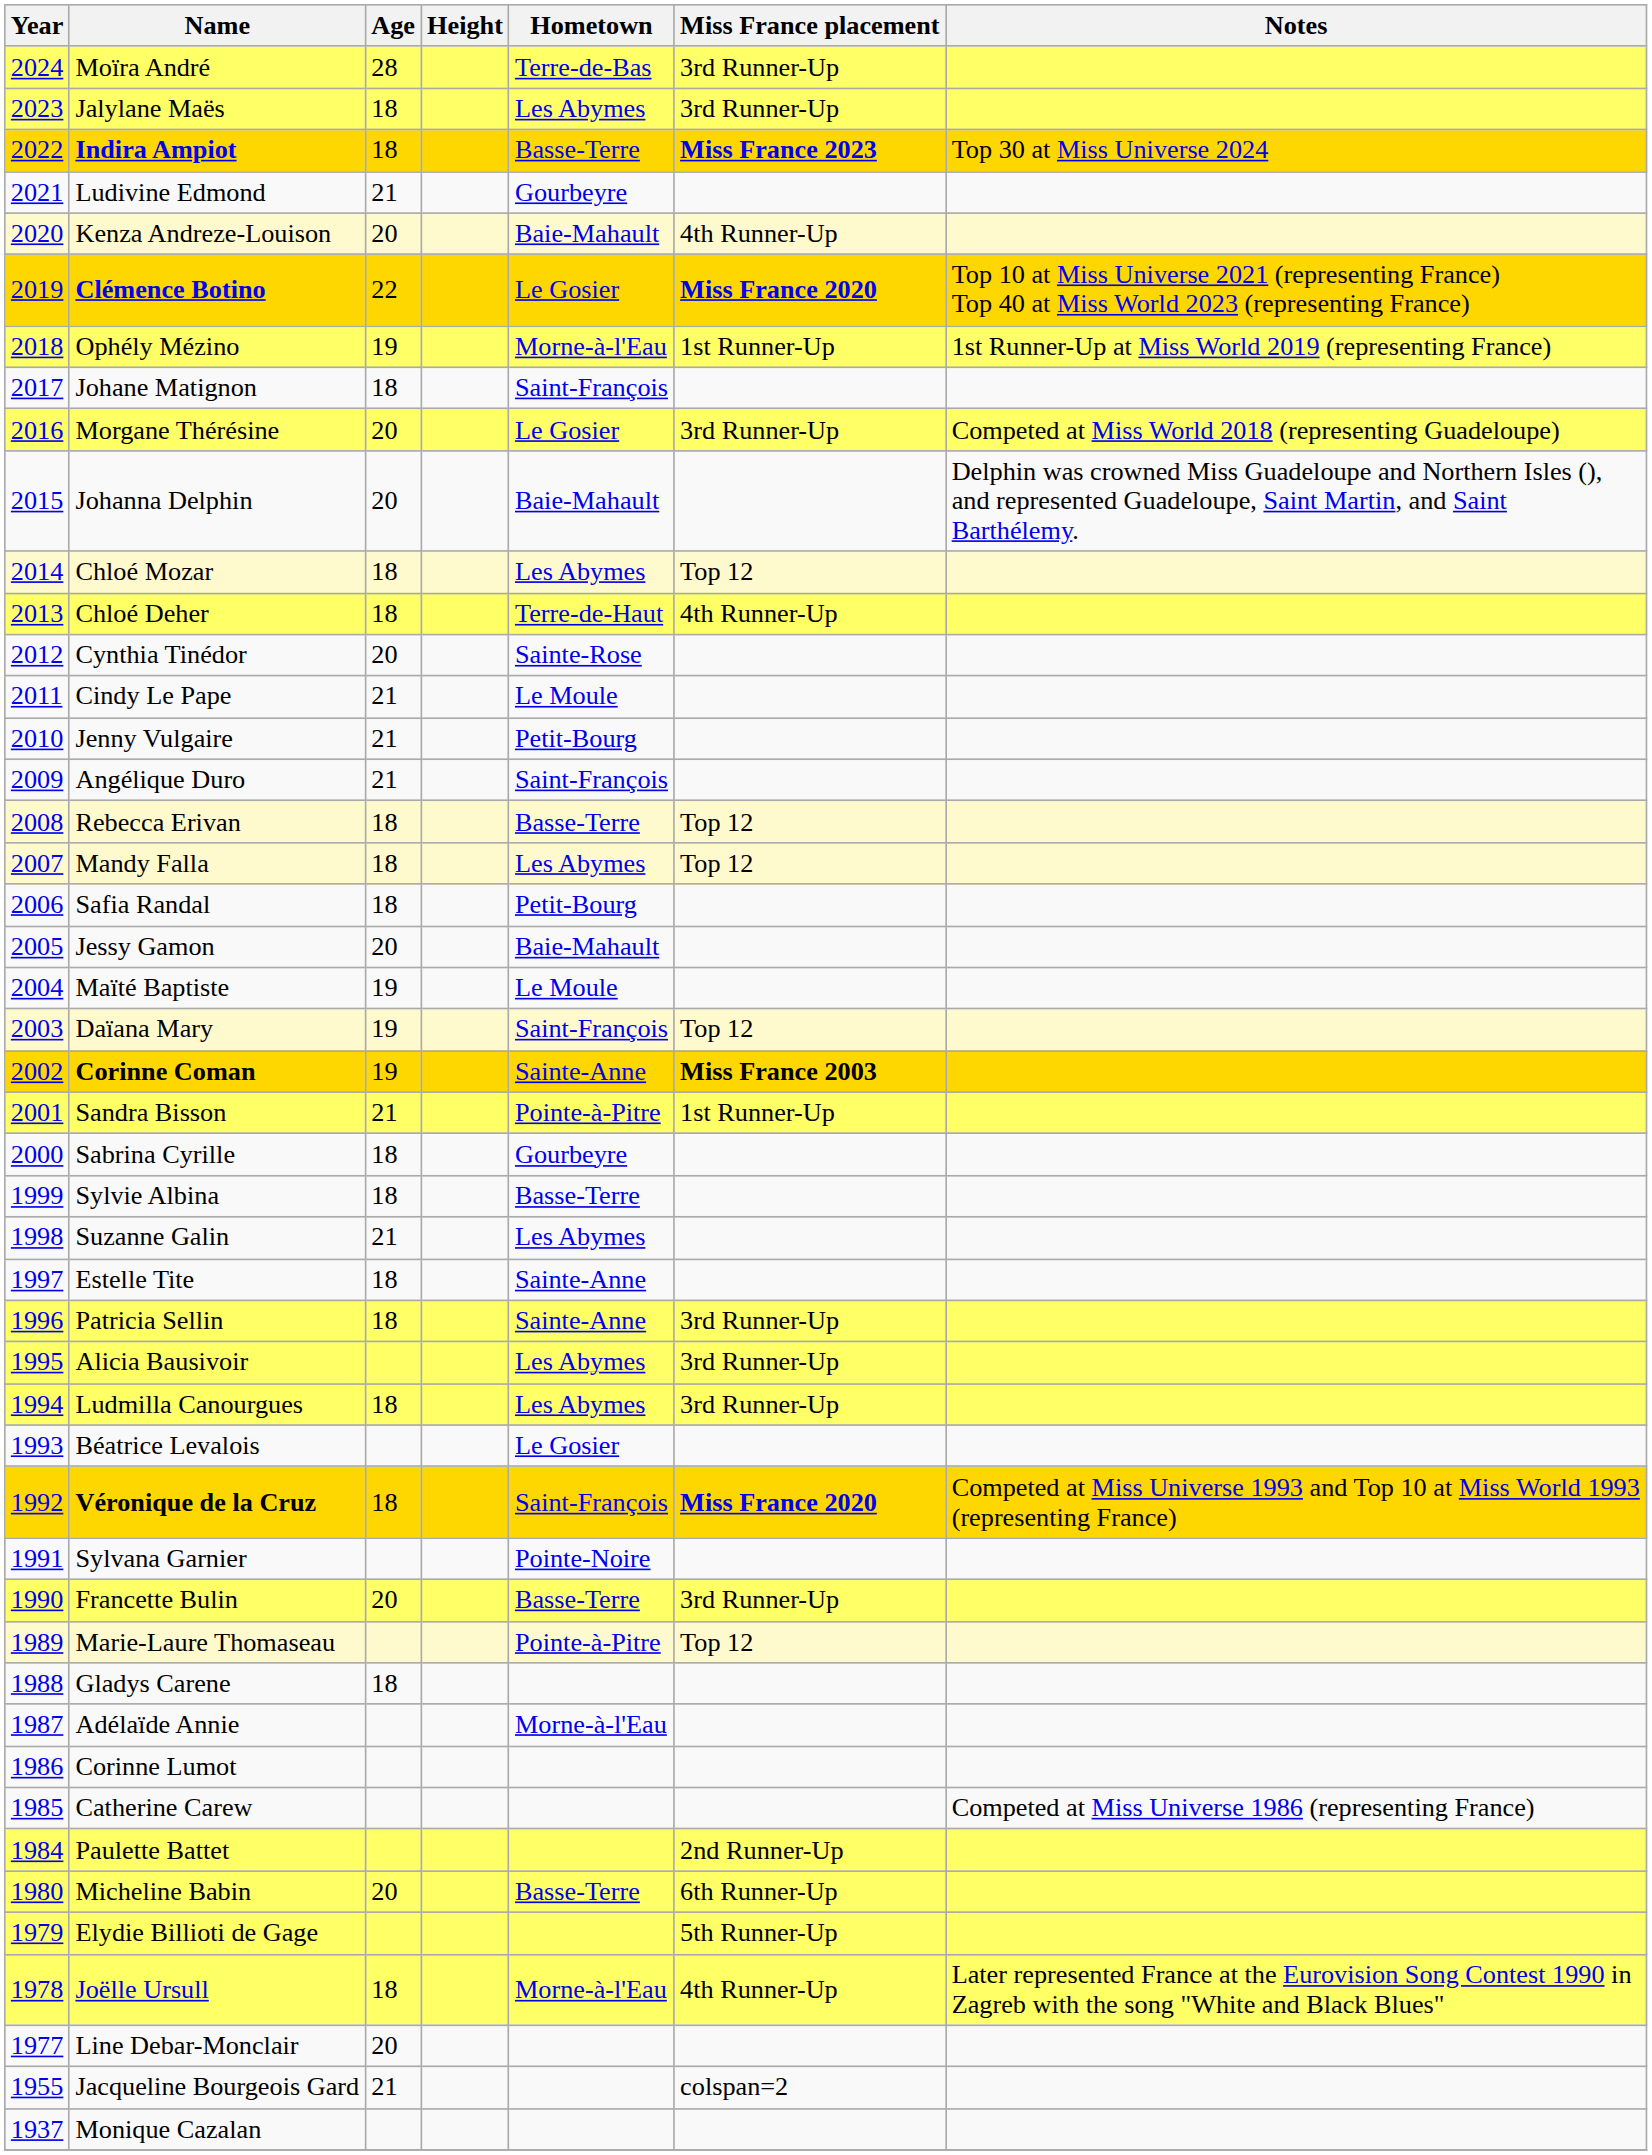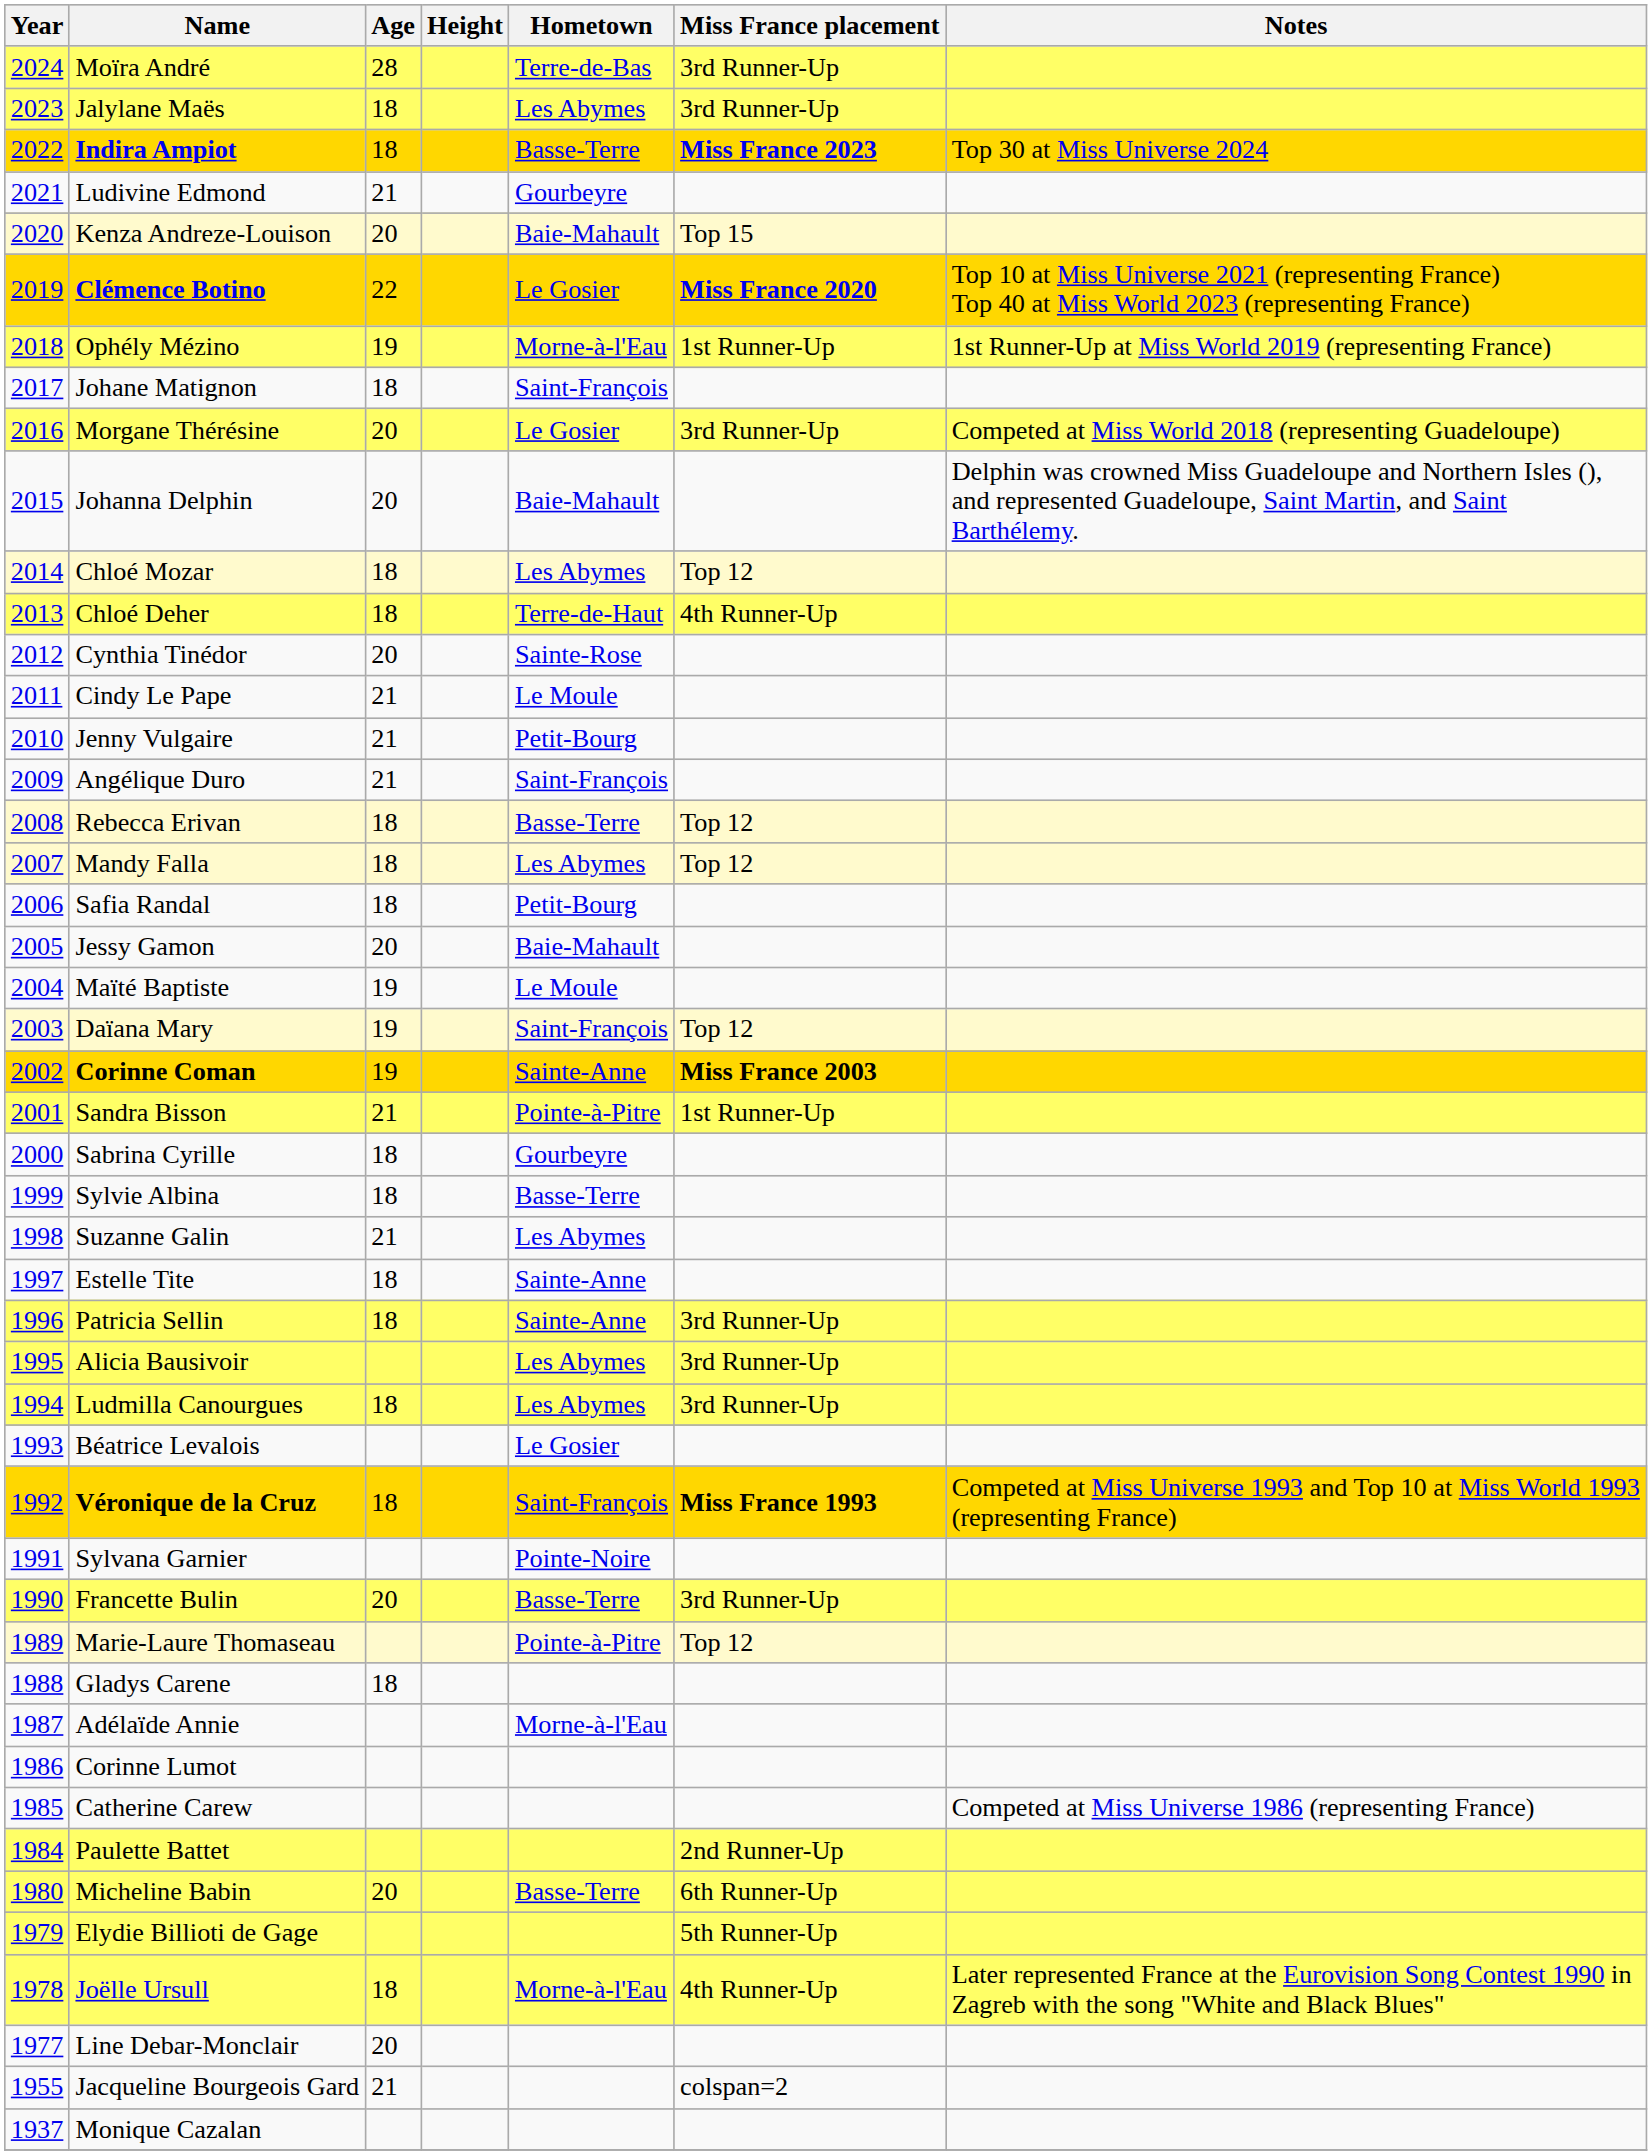(759, 233) 4th Runner-Up -> (717, 233) Top 15
(779, 1501) Miss France 2020 -> (779, 1501) Miss France 1993
